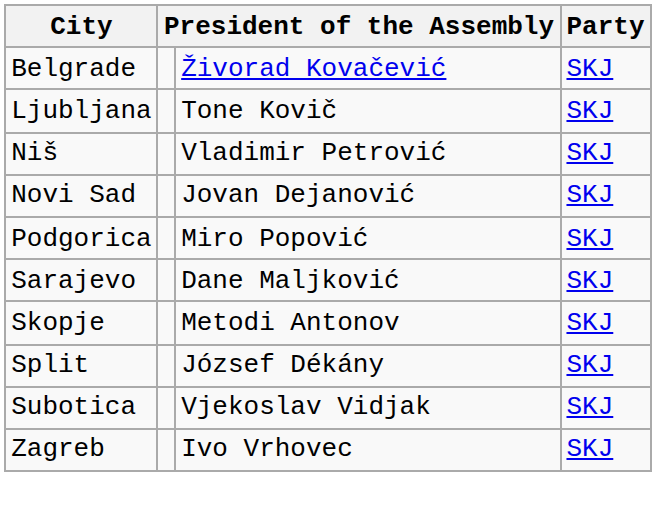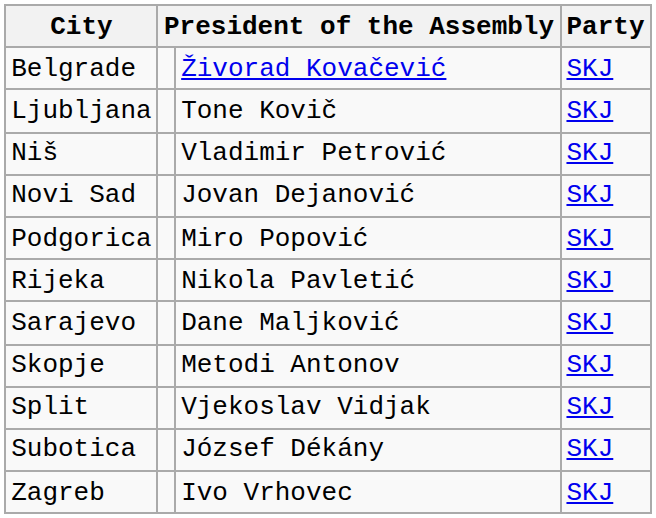+ row: (58, 280)
(283, 365) József Dékány -> (306, 408) Vjekoslav Vidjak
(306, 408) Vjekoslav Vidjak -> (283, 450) József Dékány
